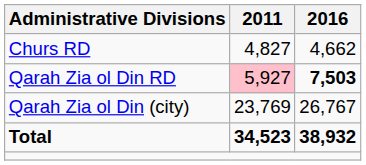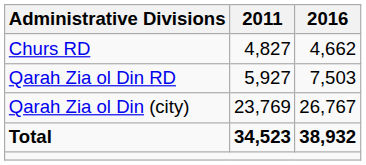(268, 78) pink background -> (268, 78) no background
(333, 78) bold -> (333, 78) normal
